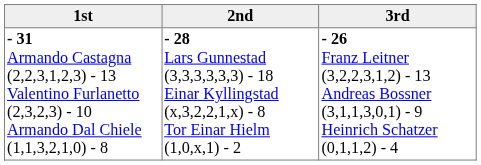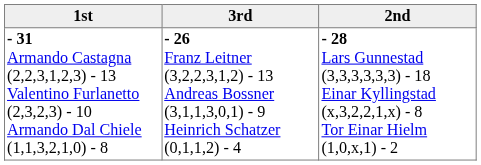columns swapped: (240, 16) <-> (398, 16)
